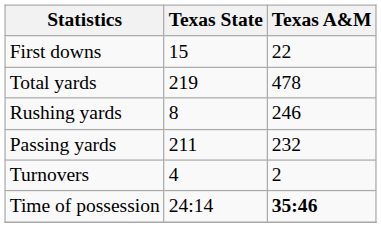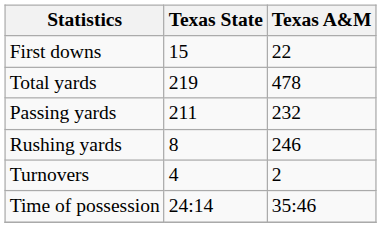rows swapped: (66, 113) <-> (63, 144)
(295, 206) bold -> (294, 206) normal
